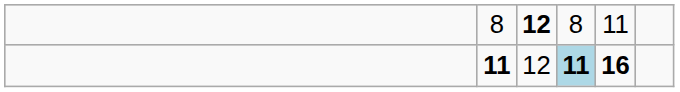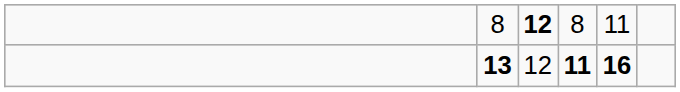(497, 65) 11 -> (498, 65) 13
(576, 65) lightblue background -> (577, 65) no background
